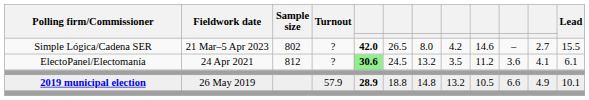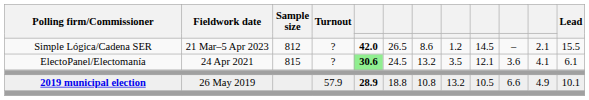(293, 46) 802 -> (293, 46) 812
(427, 46) 8.0 -> (427, 46) 8.6
(456, 46) 4.2 -> (456, 46) 1.2
(485, 46) 14.6 -> (485, 46) 14.5
(543, 46) 2.7 -> (543, 46) 2.1
(293, 62) 812 -> (293, 62) 815
(485, 62) 11.2 -> (485, 62) 12.1
(427, 83) 14.8 -> (427, 83) 10.8
